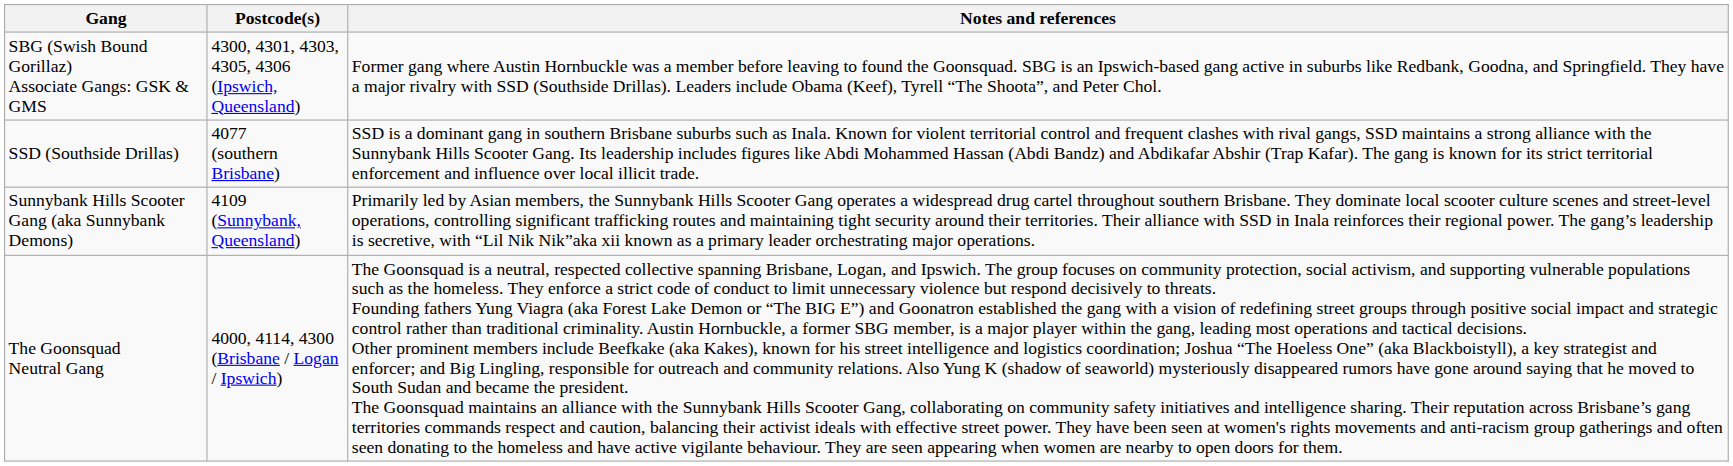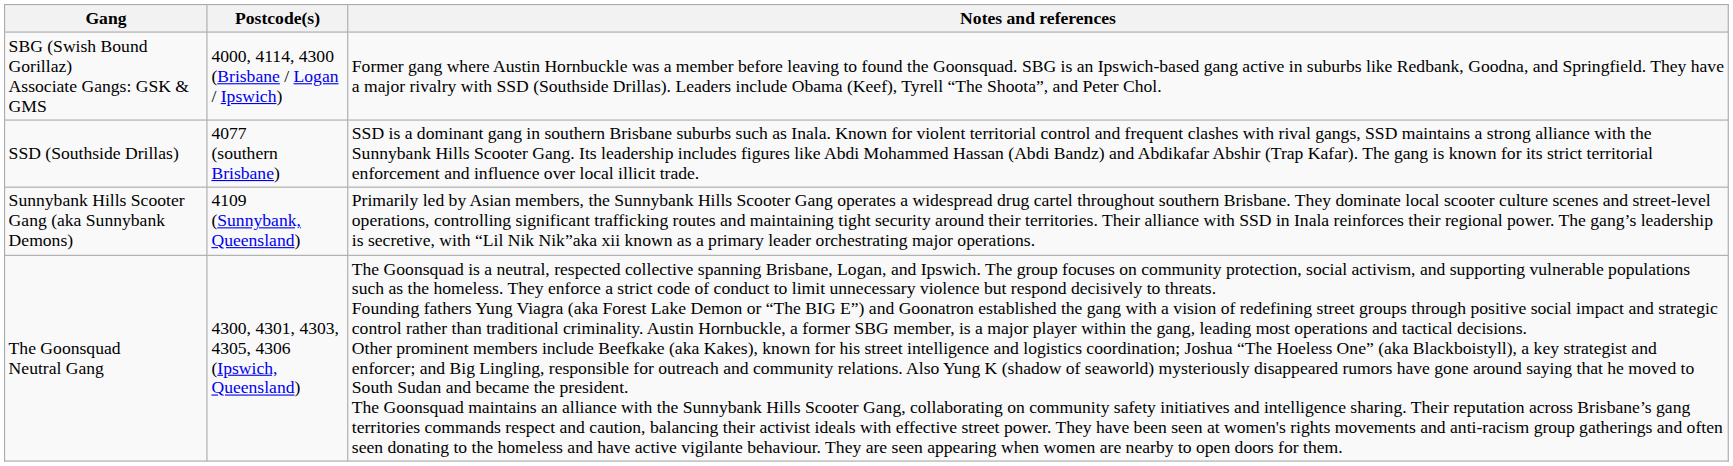(275, 76) 4300, 4301, 4303, 4305, 4306 (Ipswich, Queensland) -> (275, 76) 4000, 4114, 4300 (Brisbane / Logan / Ipswich)
(275, 357) 4000, 4114, 4300 (Brisbane / Logan / Ipswich) -> (275, 357) 4300, 4301, 4303, 4305, 4306 (Ipswich, Queensland)
